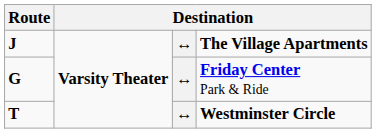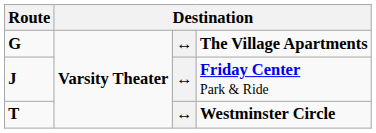(12, 43) J -> (15, 43) G
(15, 79) G -> (12, 79) J
